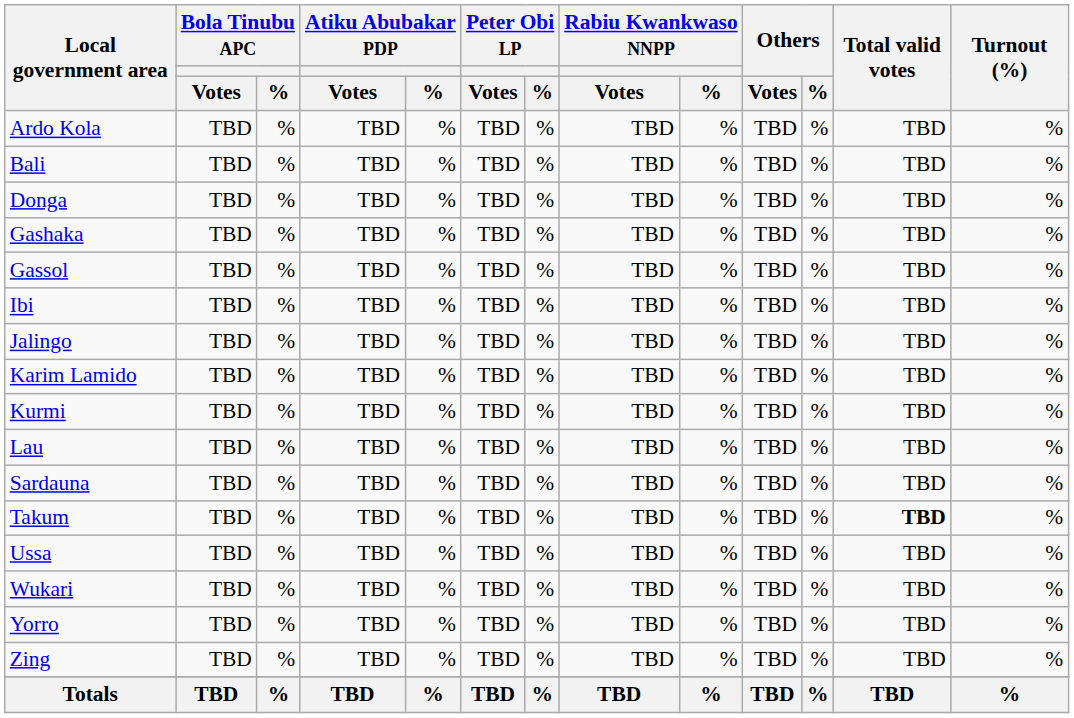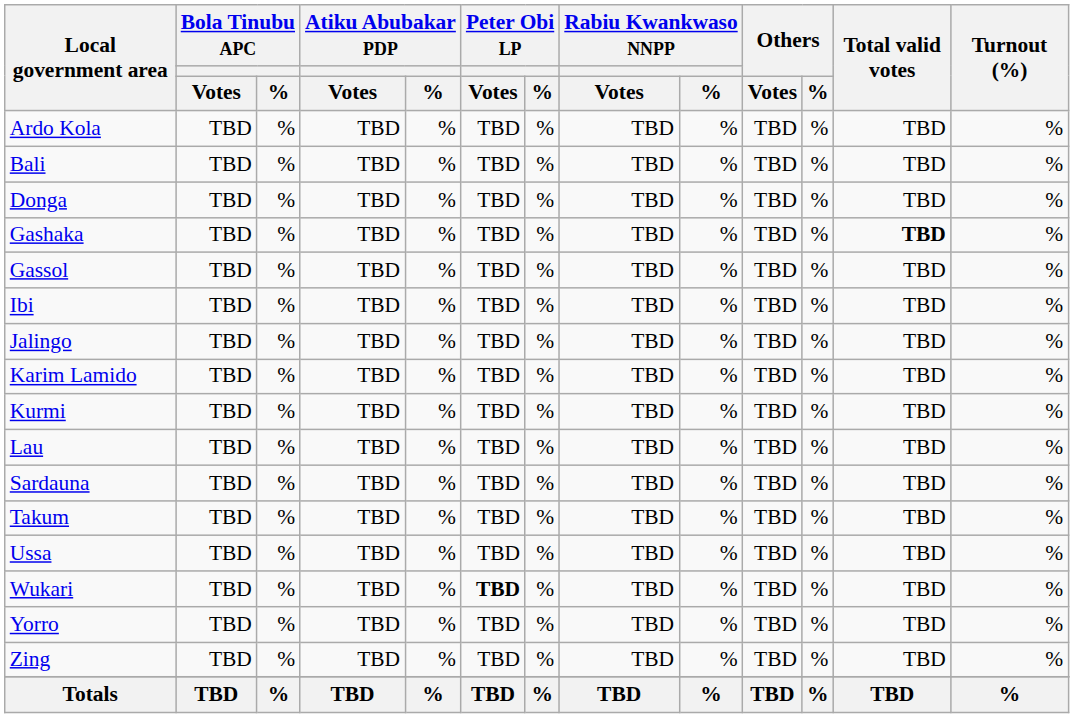(924, 234) normal -> (924, 234) bold
(924, 518) bold -> (924, 518) normal
(499, 588) normal -> (498, 588) bold
